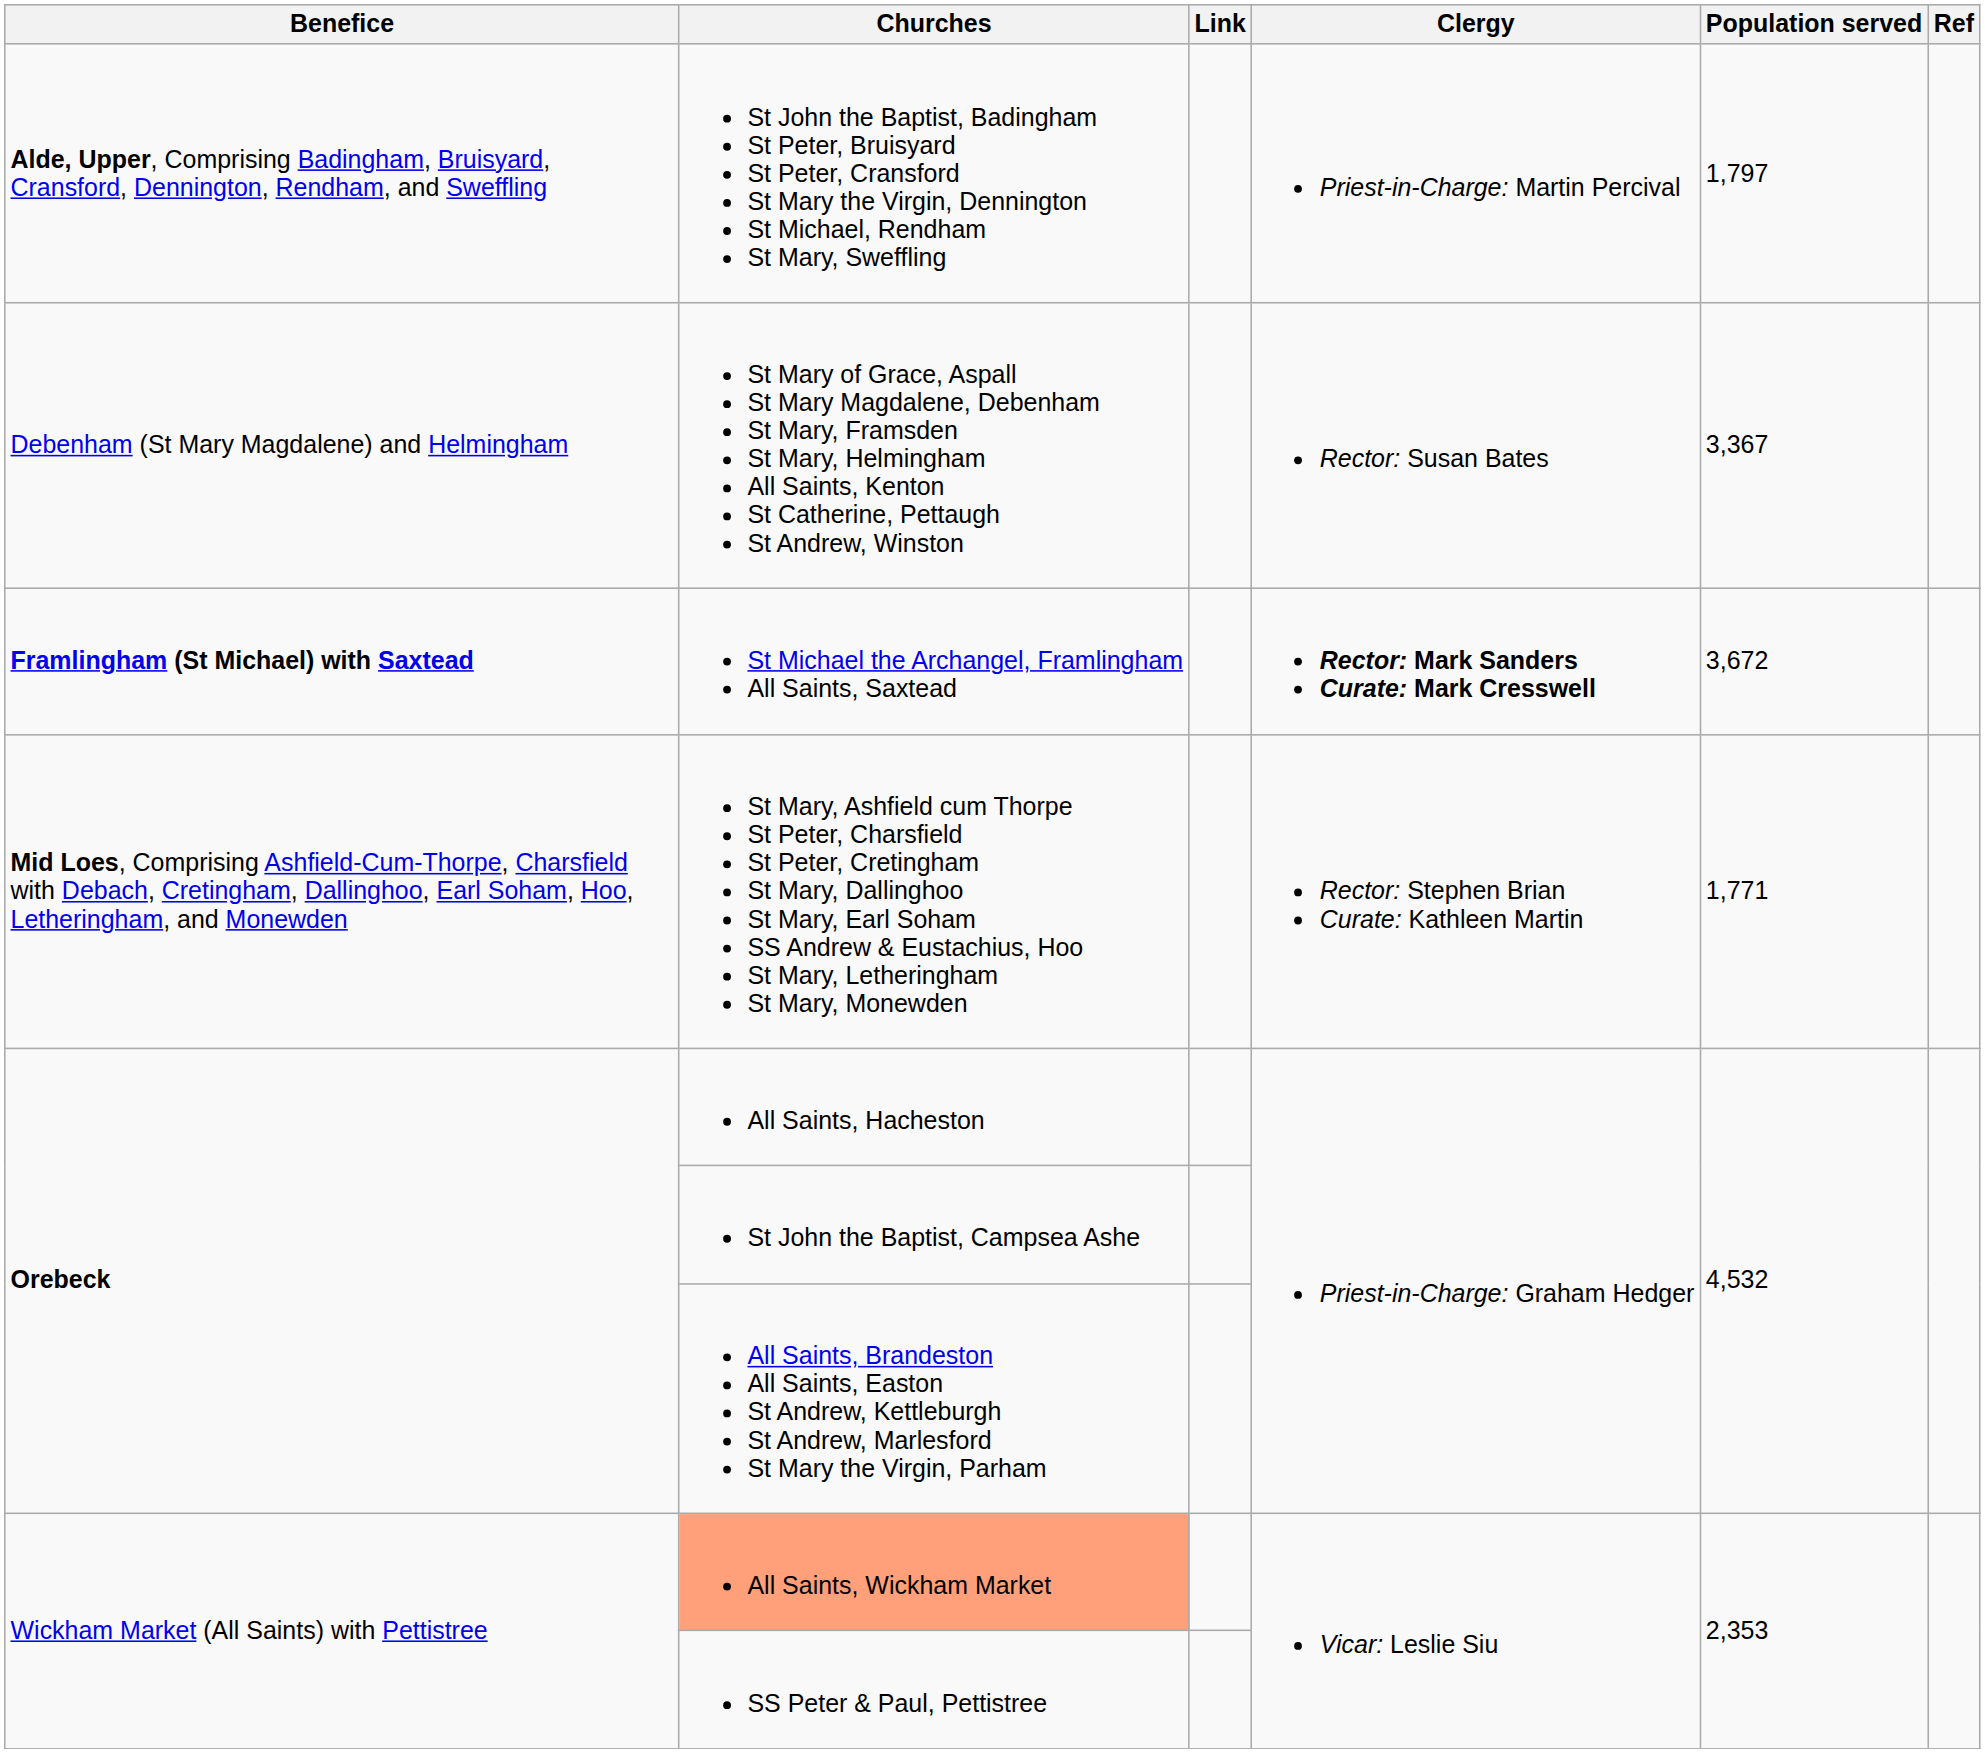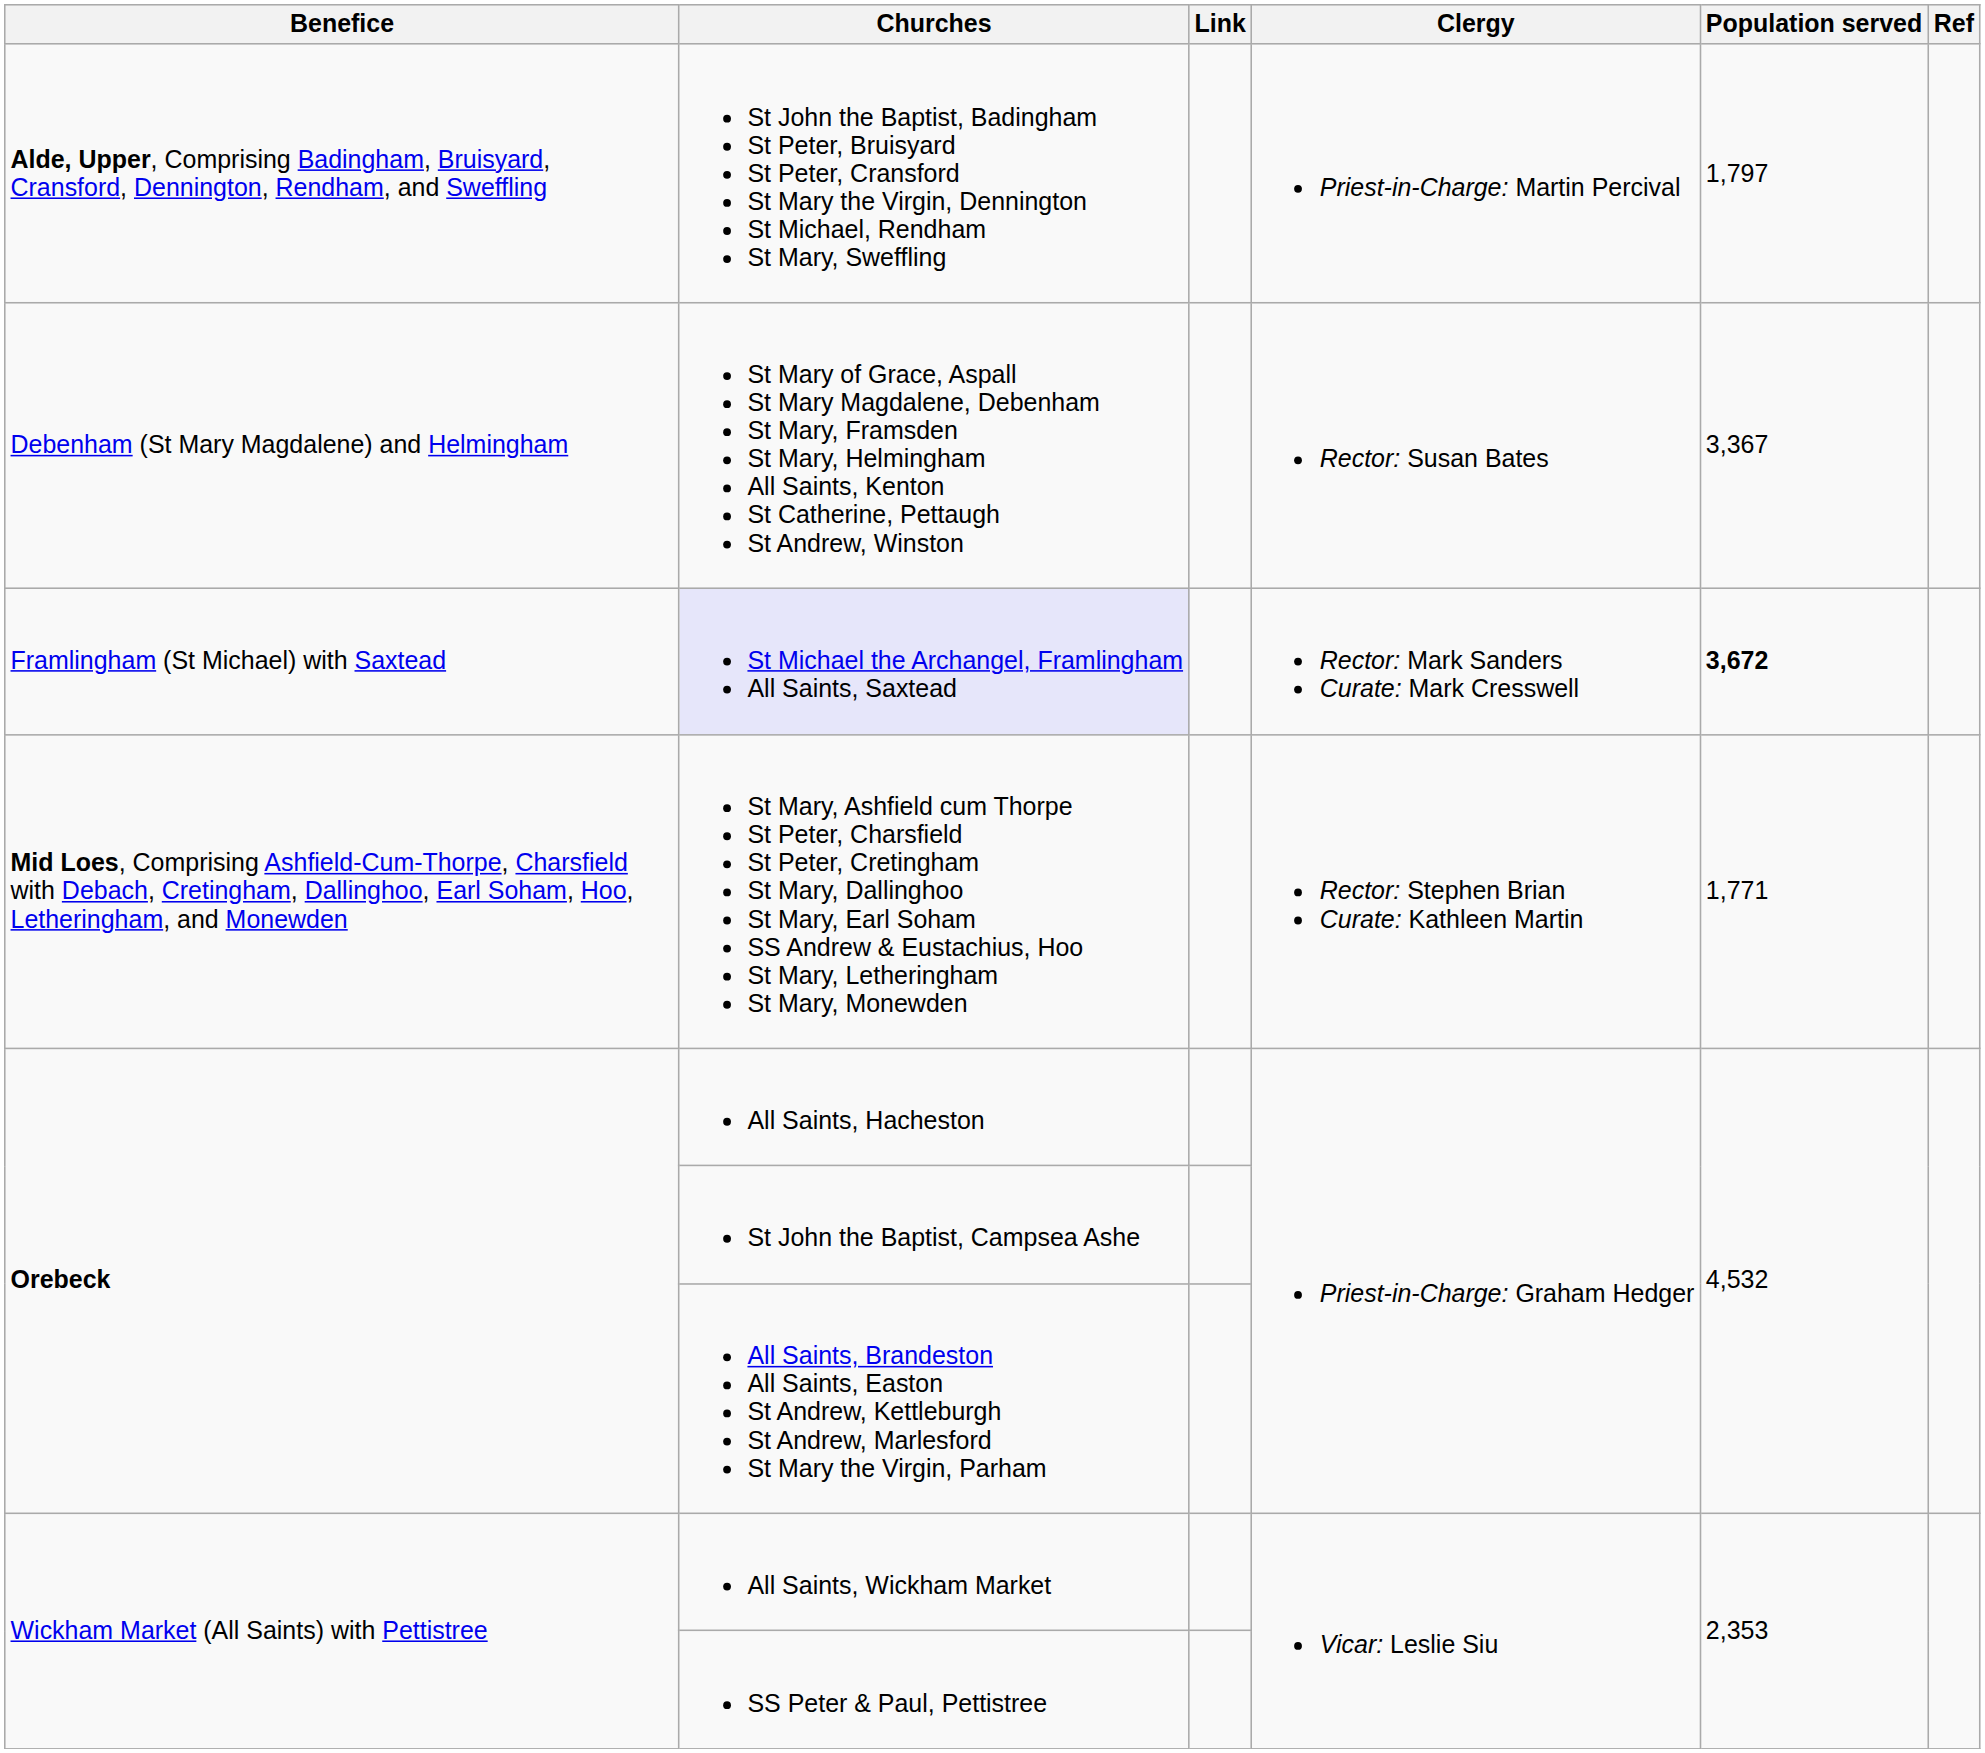(242, 660) bold -> (228, 660) normal
(934, 675) no background -> (934, 675) lavender background
(1476, 675) bold -> (1476, 675) normal
(1737, 660) normal -> (1737, 660) bold
(934, 1586) lightsalmon background -> (934, 1586) no background
